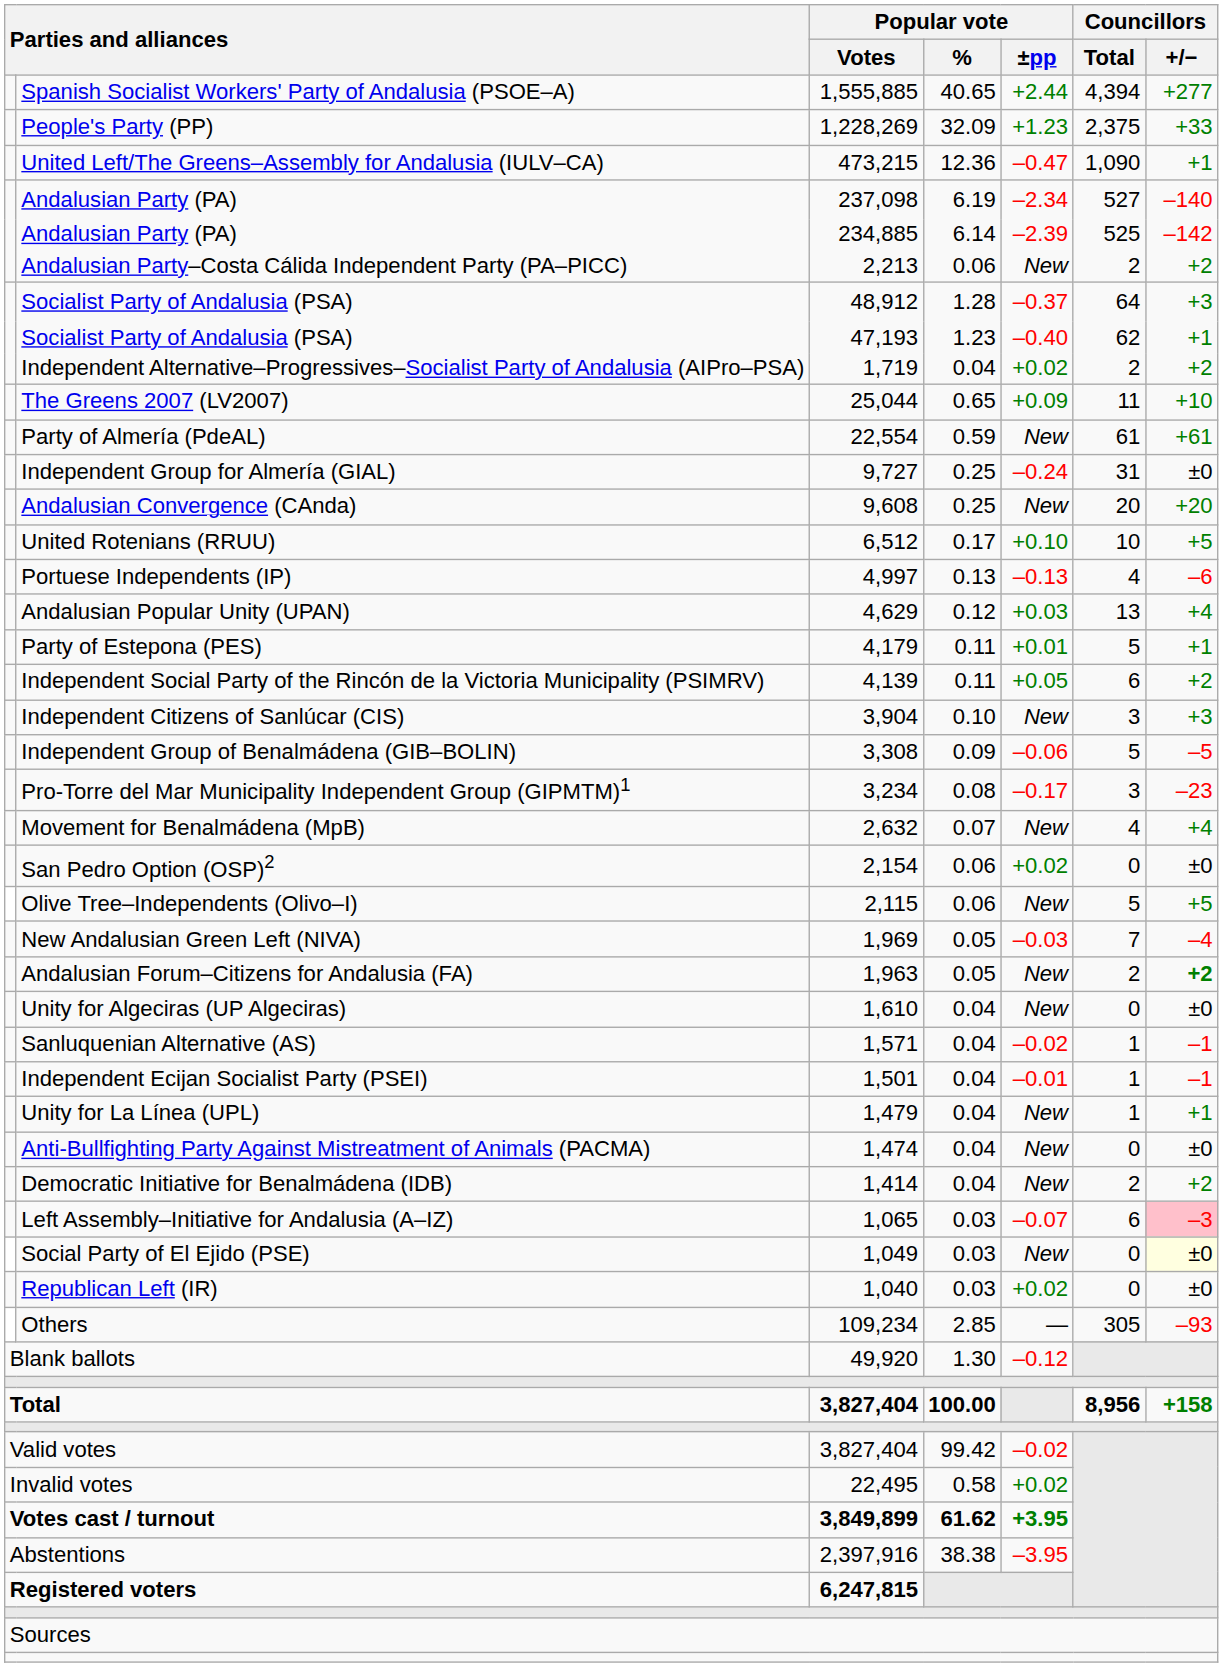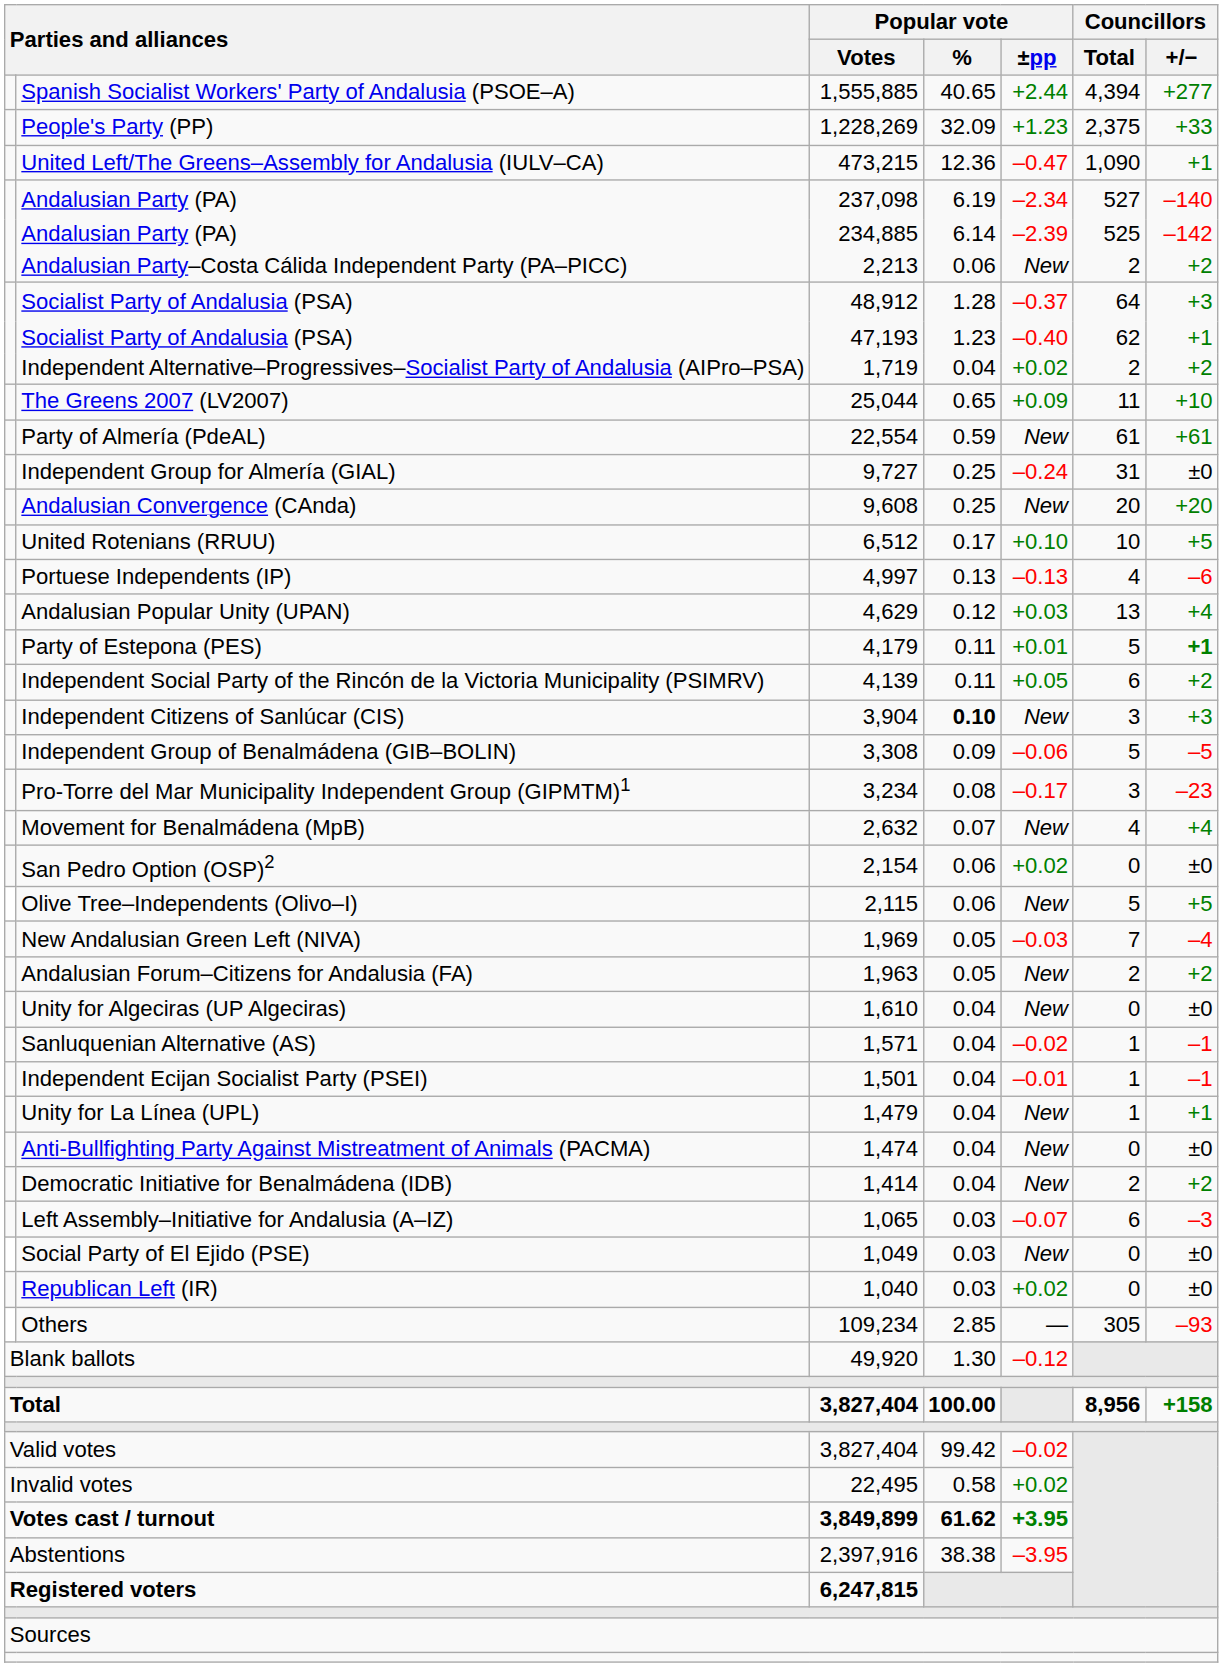(1200, 646) normal -> (1200, 646) bold
(974, 716) normal -> (974, 716) bold
(1200, 973) bold -> (1200, 973) normal
(1200, 1219) pink background -> (1200, 1219) no background
(1200, 1254) lightyellow background -> (1200, 1254) no background
